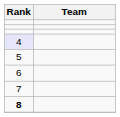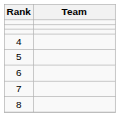(19, 41) lavender background -> (19, 41) no background
(19, 104) bold -> (19, 104) normal
